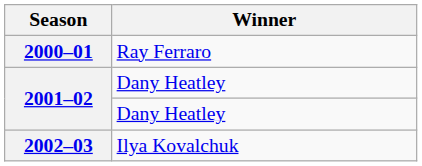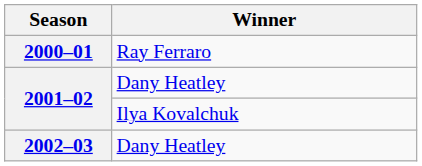(171, 113) Dany Heatley -> (178, 113) Ilya Kovalchuk
(178, 144) Ilya Kovalchuk -> (171, 144) Dany Heatley
